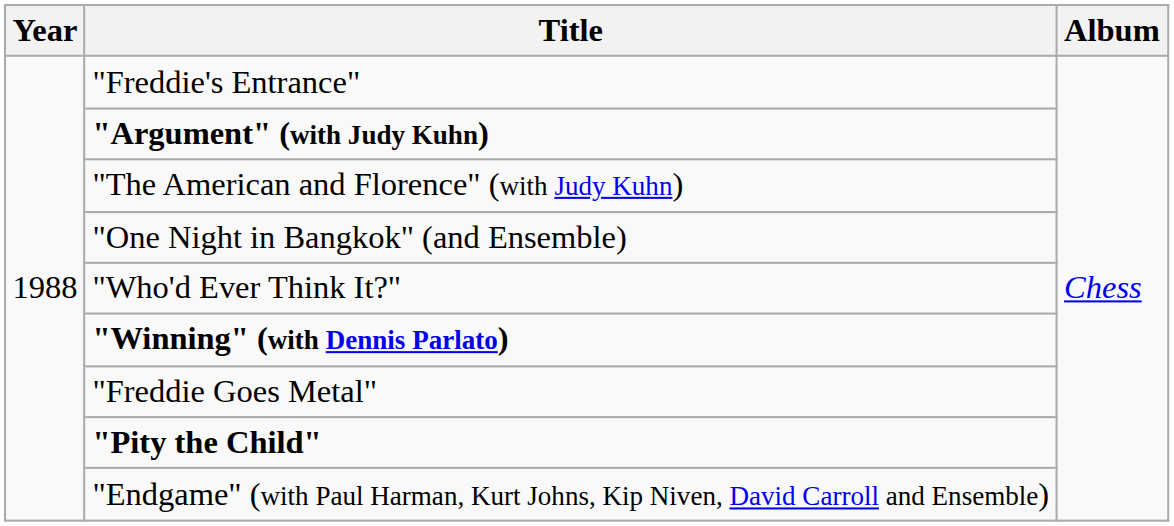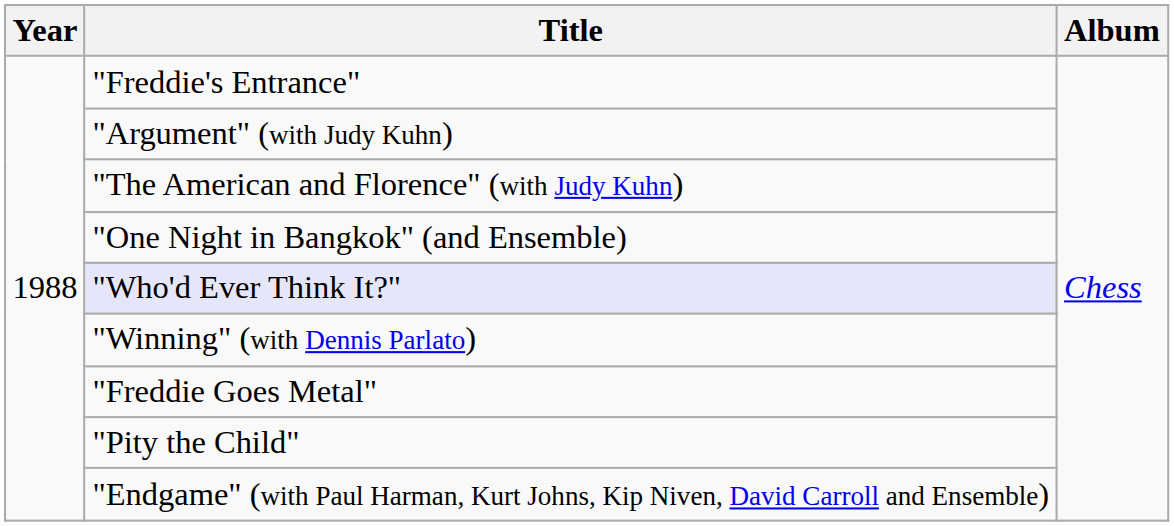(291, 133) bold -> (273, 133) normal
(247, 287) no background -> (247, 287) lavender background
(301, 339) bold -> (284, 339) normal
(207, 442) bold -> (196, 442) normal
